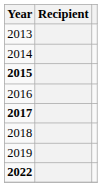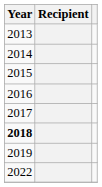(20, 73) bold -> (20, 73) normal
(20, 113) bold -> (20, 113) normal
(20, 133) normal -> (20, 133) bold
(20, 172) bold -> (20, 172) normal
